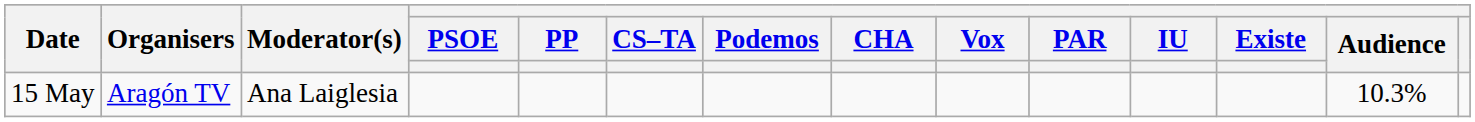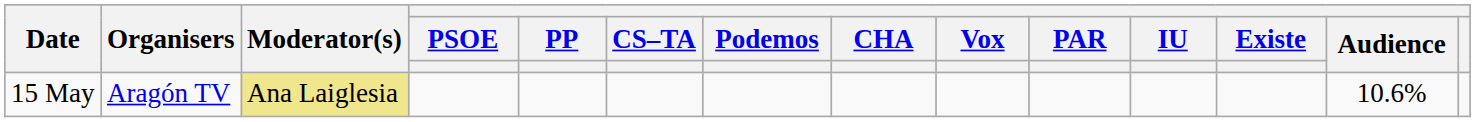(322, 93) no background -> (322, 93) khaki background
(1392, 93) 10.3% -> (1392, 93) 10.6%
